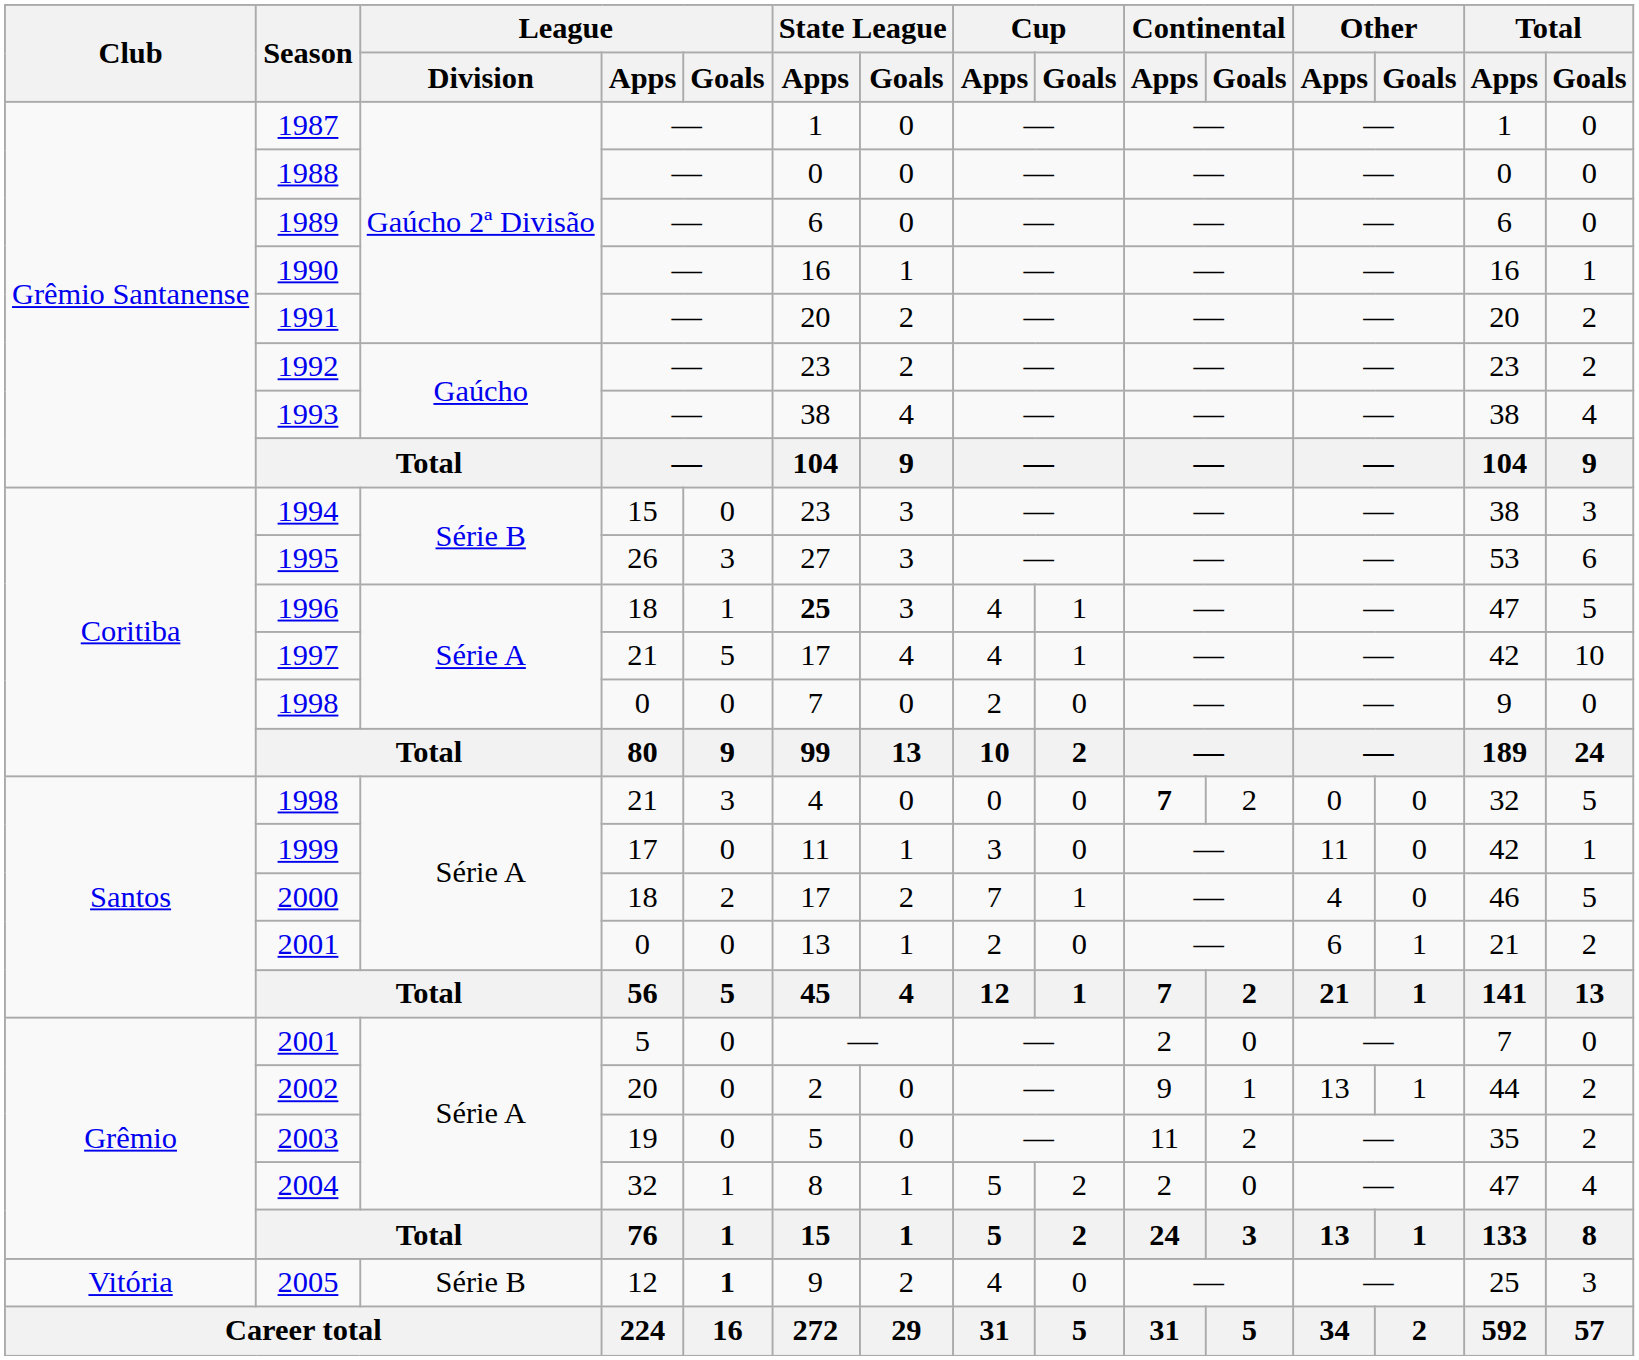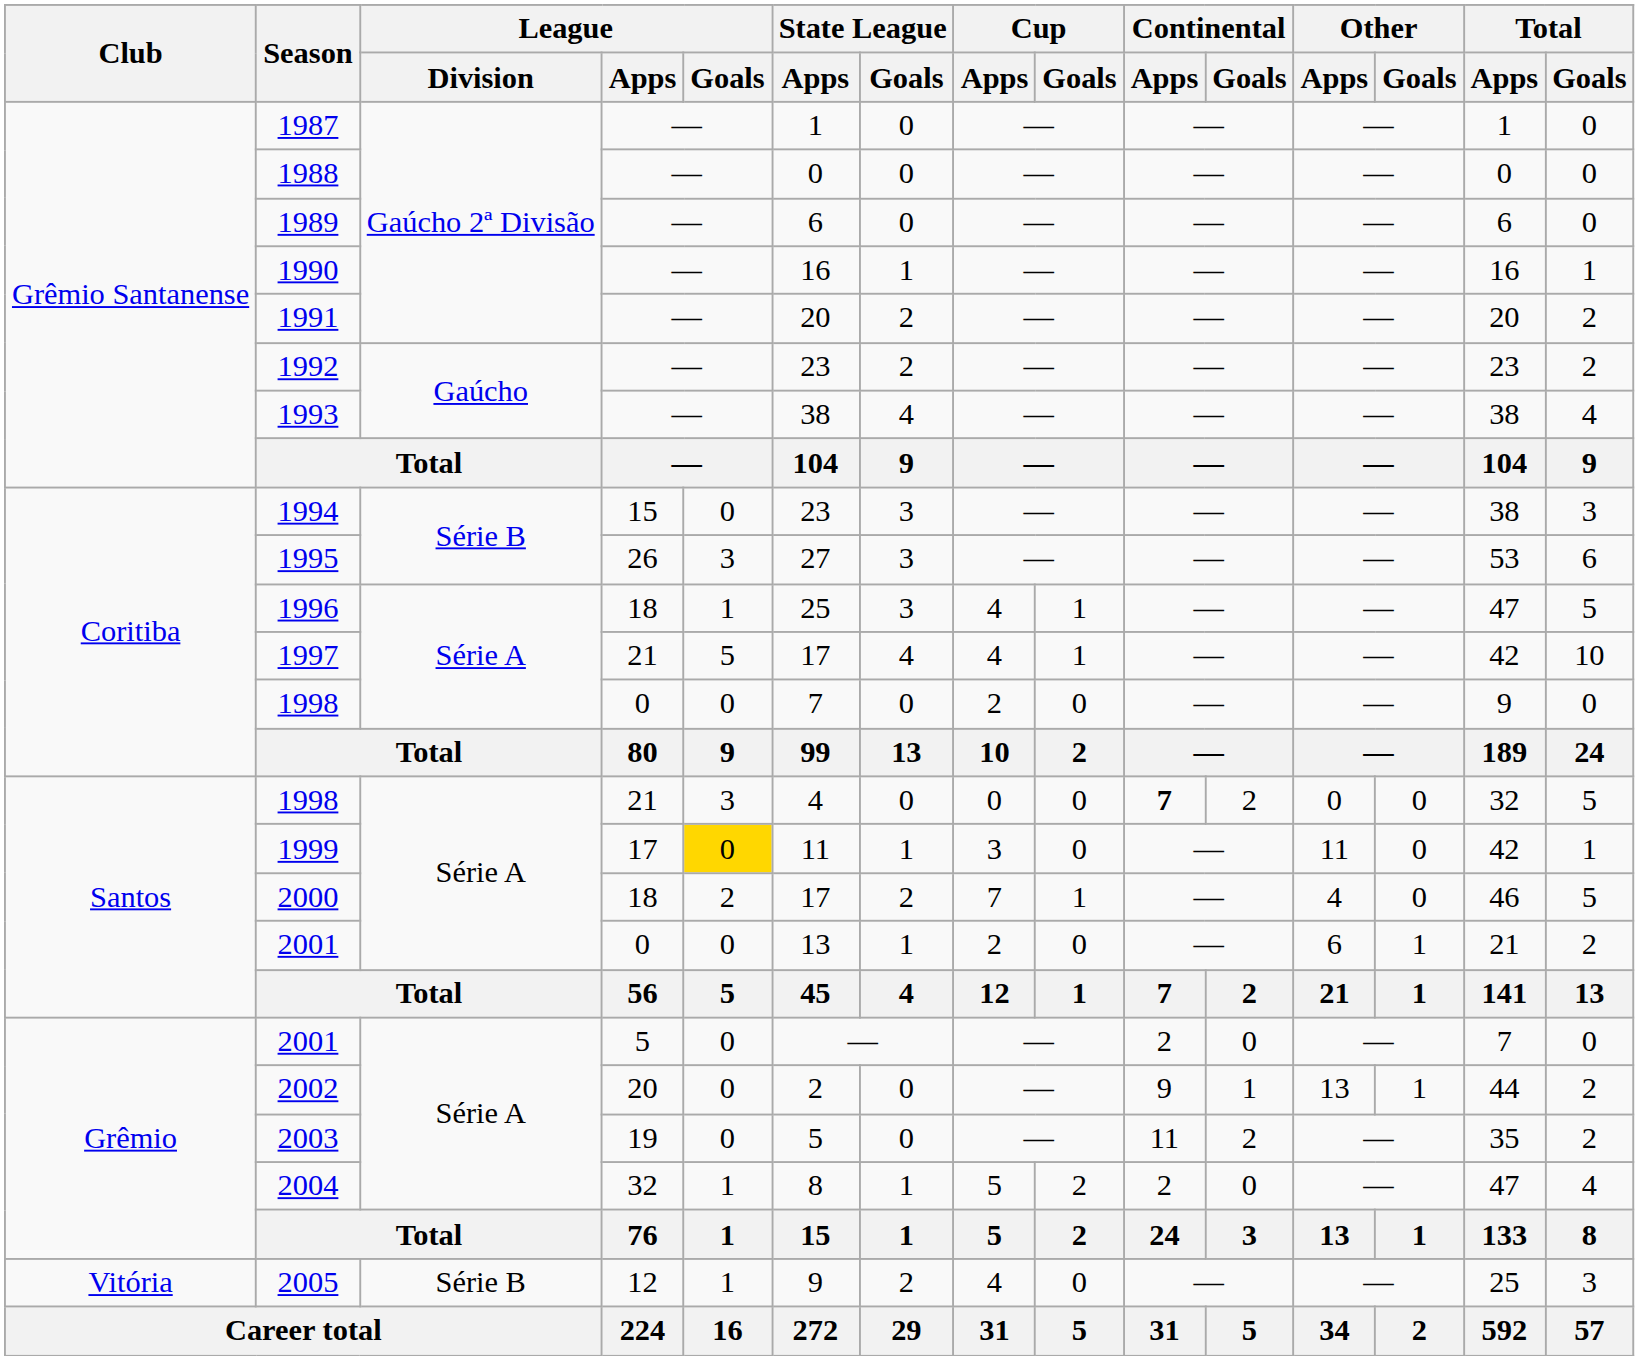(815, 607) bold -> (815, 607) normal
(727, 848) no background -> (727, 848) gold background
(727, 1282) bold -> (727, 1282) normal
